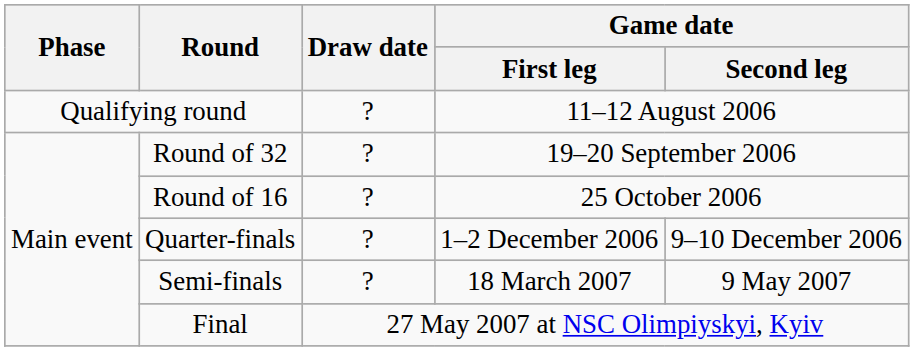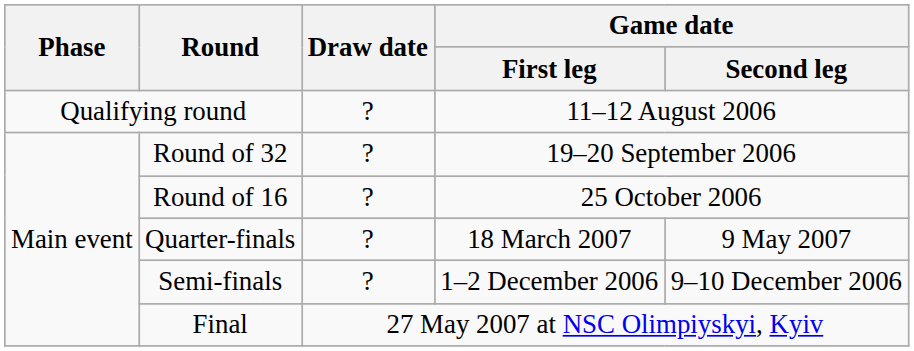(549, 238) 1–2 December 2006 -> (549, 238) 18 March 2007
(786, 238) 9–10 December 2006 -> (786, 238) 9 May 2007
(549, 281) 18 March 2007 -> (549, 281) 1–2 December 2006
(786, 281) 9 May 2007 -> (786, 281) 9–10 December 2006
